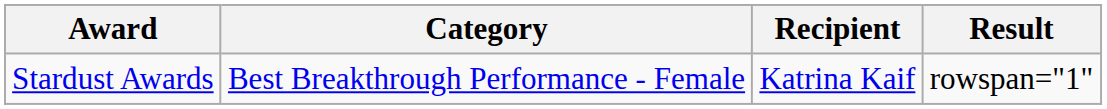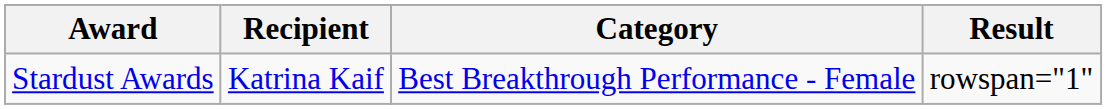columns swapped: (486, 29) <-> (837, 29)
